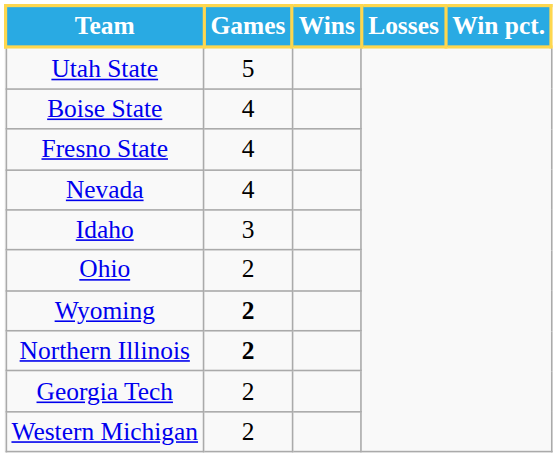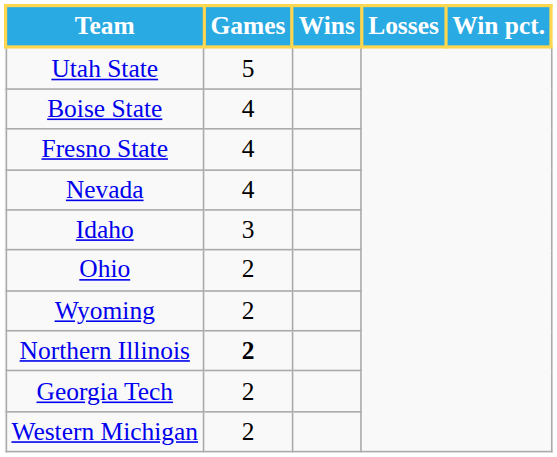(248, 310) bold -> (248, 310) normal
